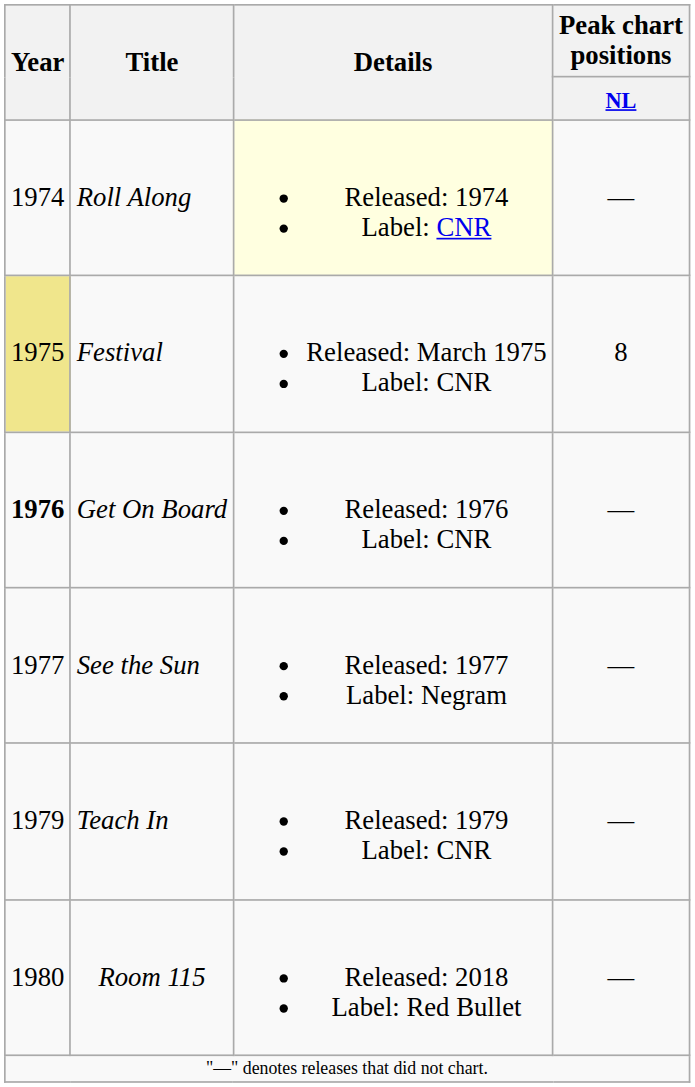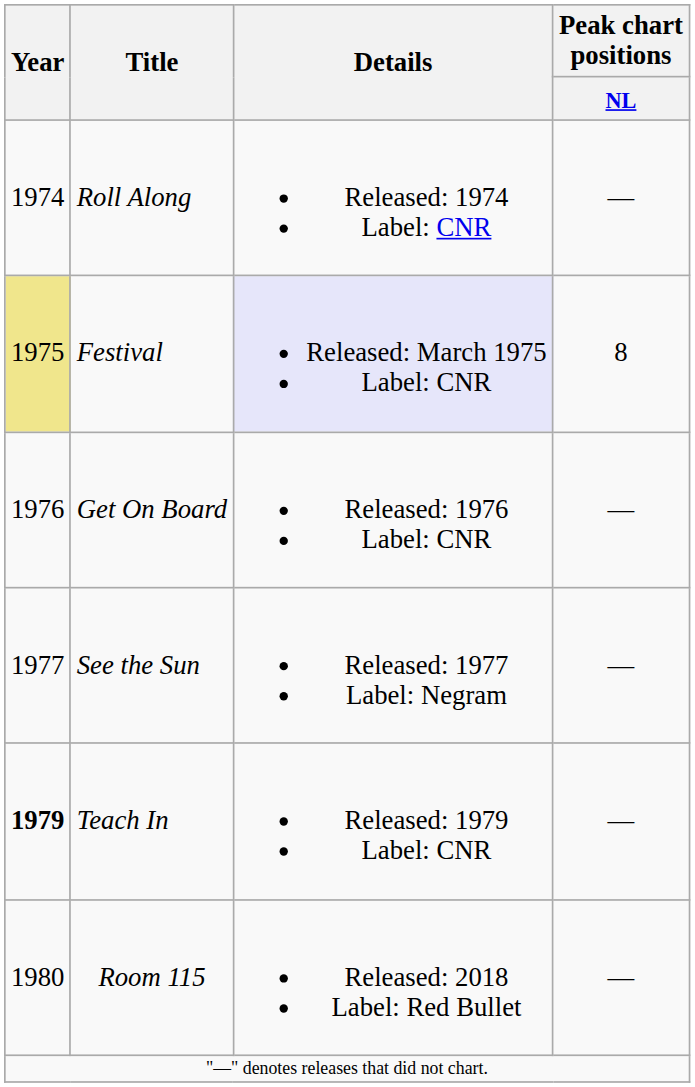(393, 213) lightyellow background -> (393, 213) no background
(393, 369) no background -> (393, 369) lavender background
(38, 509) bold -> (38, 509) normal
(38, 821) normal -> (38, 821) bold
